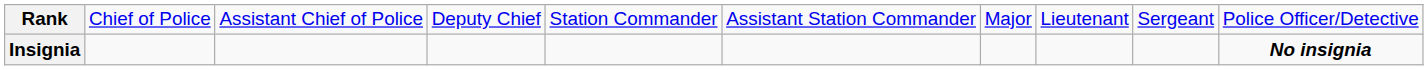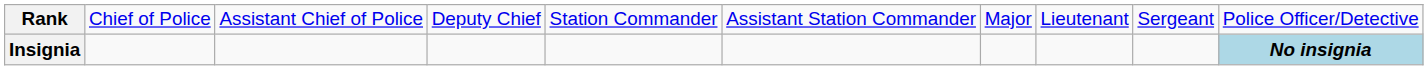(1321, 49) no background -> (1321, 49) lightblue background
